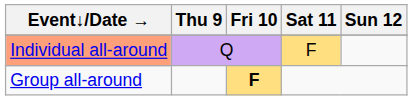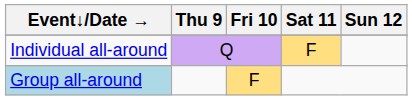(89, 50) lightsalmon background -> (89, 50) no background
(76, 80) no background -> (76, 80) lightblue background
(254, 80) bold -> (254, 80) normal
